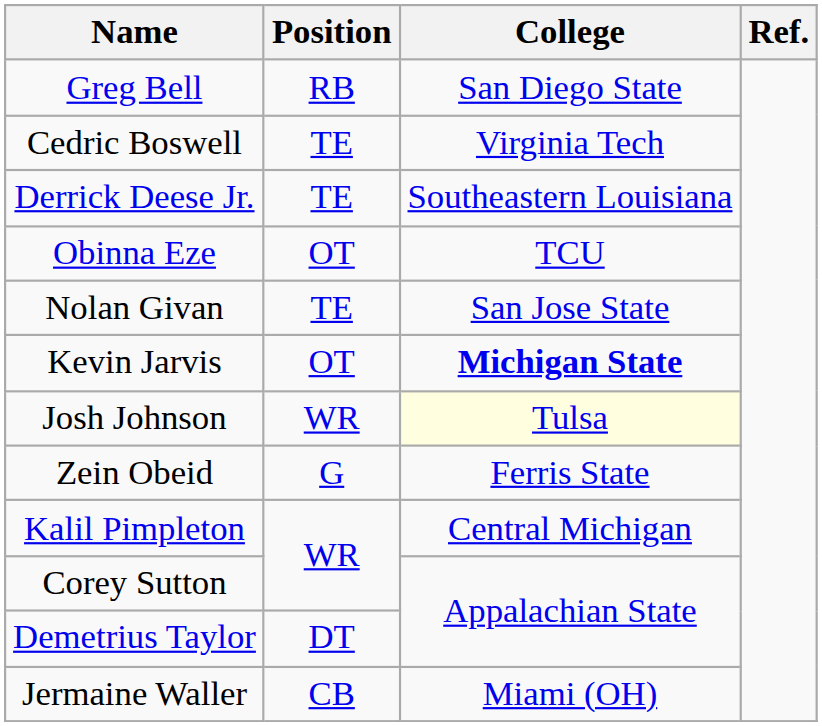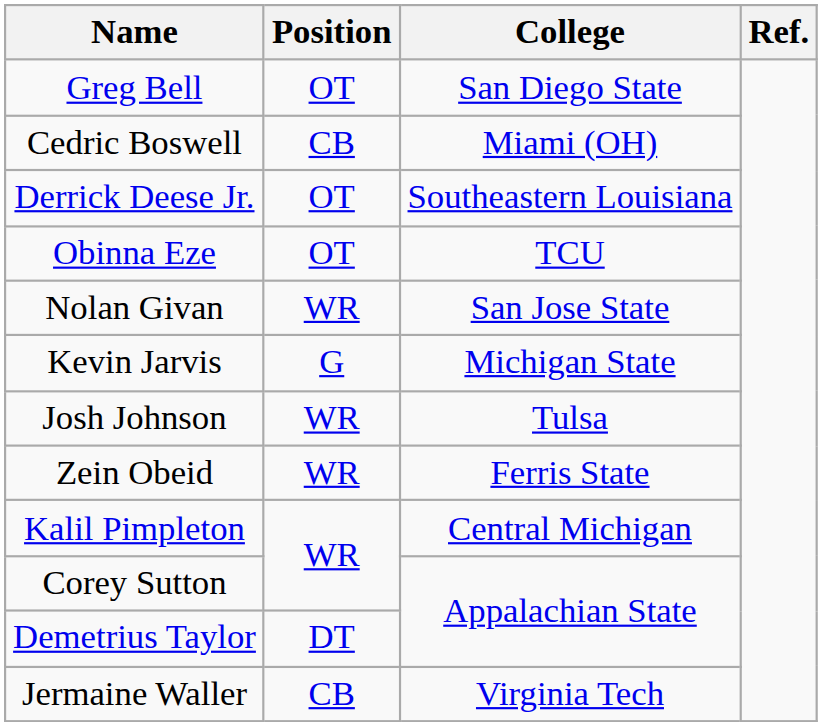(332, 87) RB -> (332, 87) OT
(332, 142) TE -> (332, 142) CB
(570, 142) Virginia Tech -> (570, 142) Miami (OH)
(332, 197) TE -> (332, 197) OT
(332, 307) TE -> (332, 307) WR
(332, 362) OT -> (332, 362) G
(570, 362) bold -> (570, 362) normal
(570, 417) lightyellow background -> (570, 417) no background
(332, 472) G -> (332, 472) WR
(570, 692) Miami (OH) -> (570, 692) Virginia Tech
